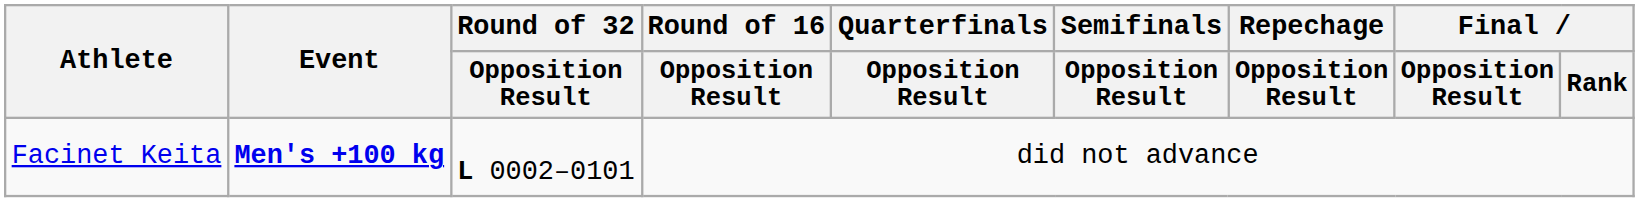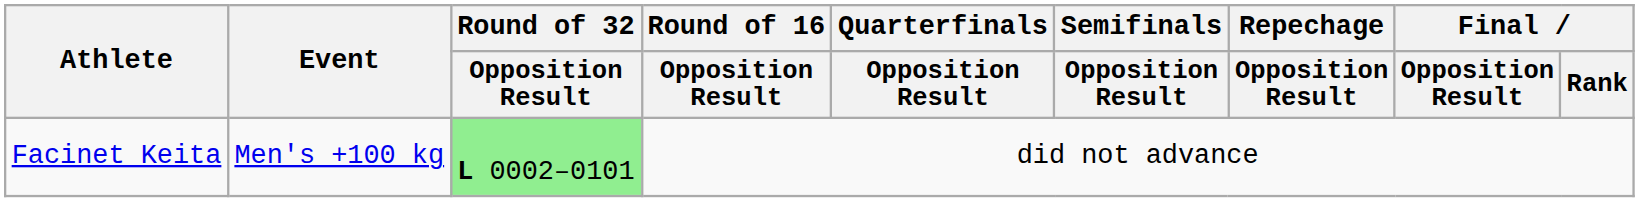(339, 156) bold -> (339, 156) normal
(546, 173) no background -> (546, 173) lightgreen background
